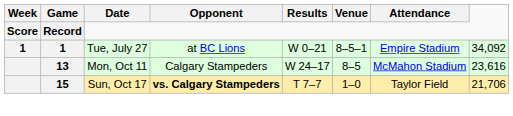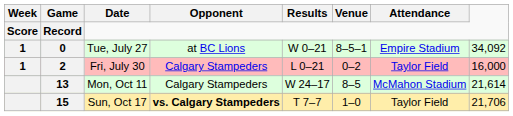(63, 48) 1 -> (63, 48) 0
+ row: (117, 66)
(489, 66) 23,616 -> (489, 84) 21,614
